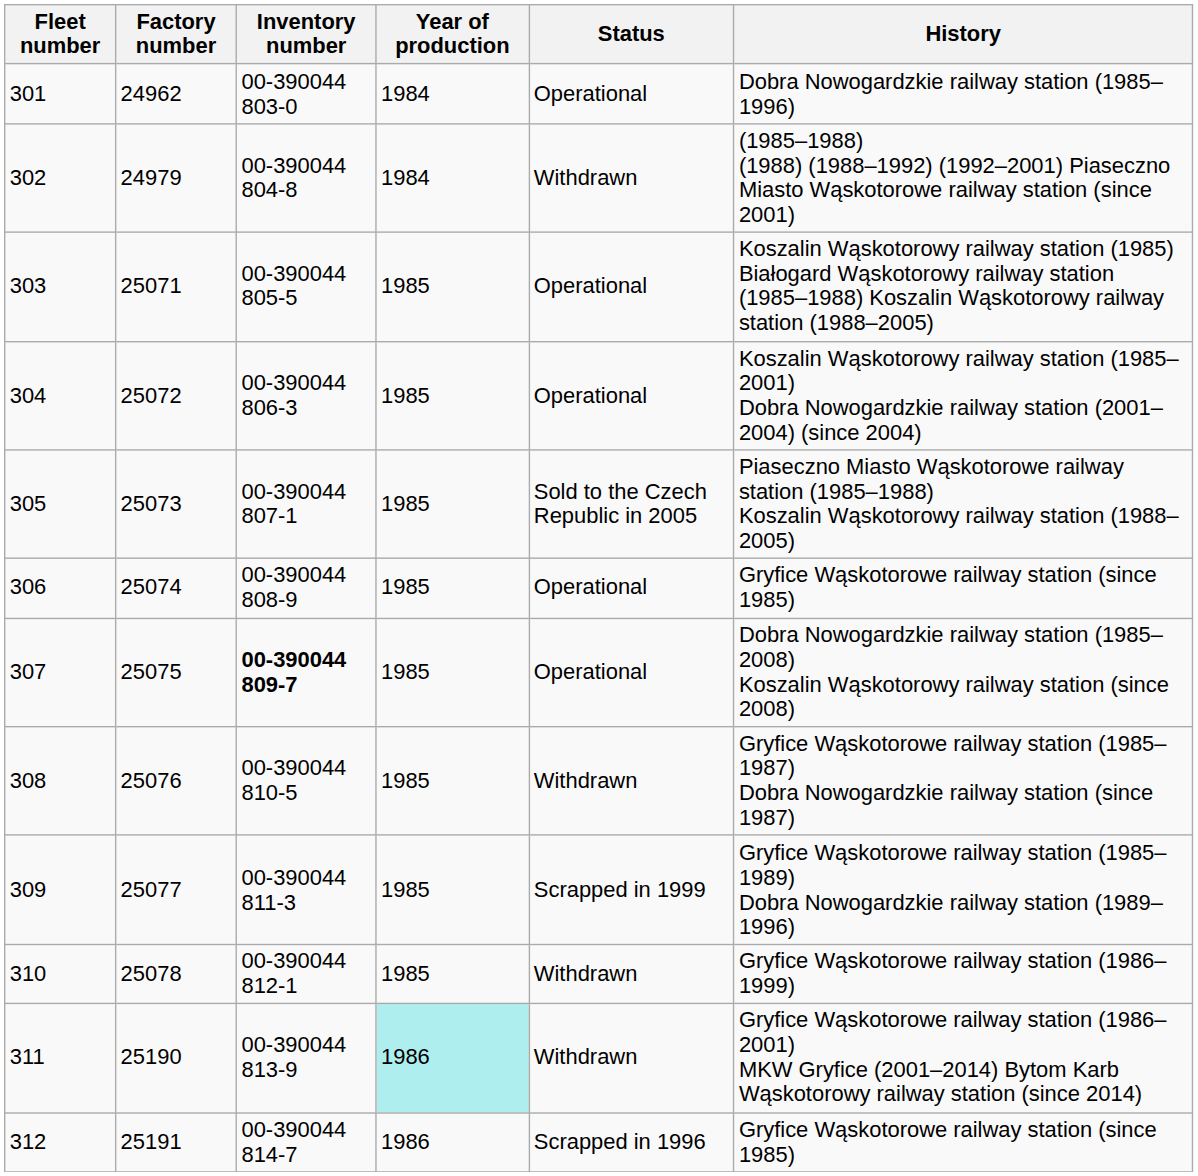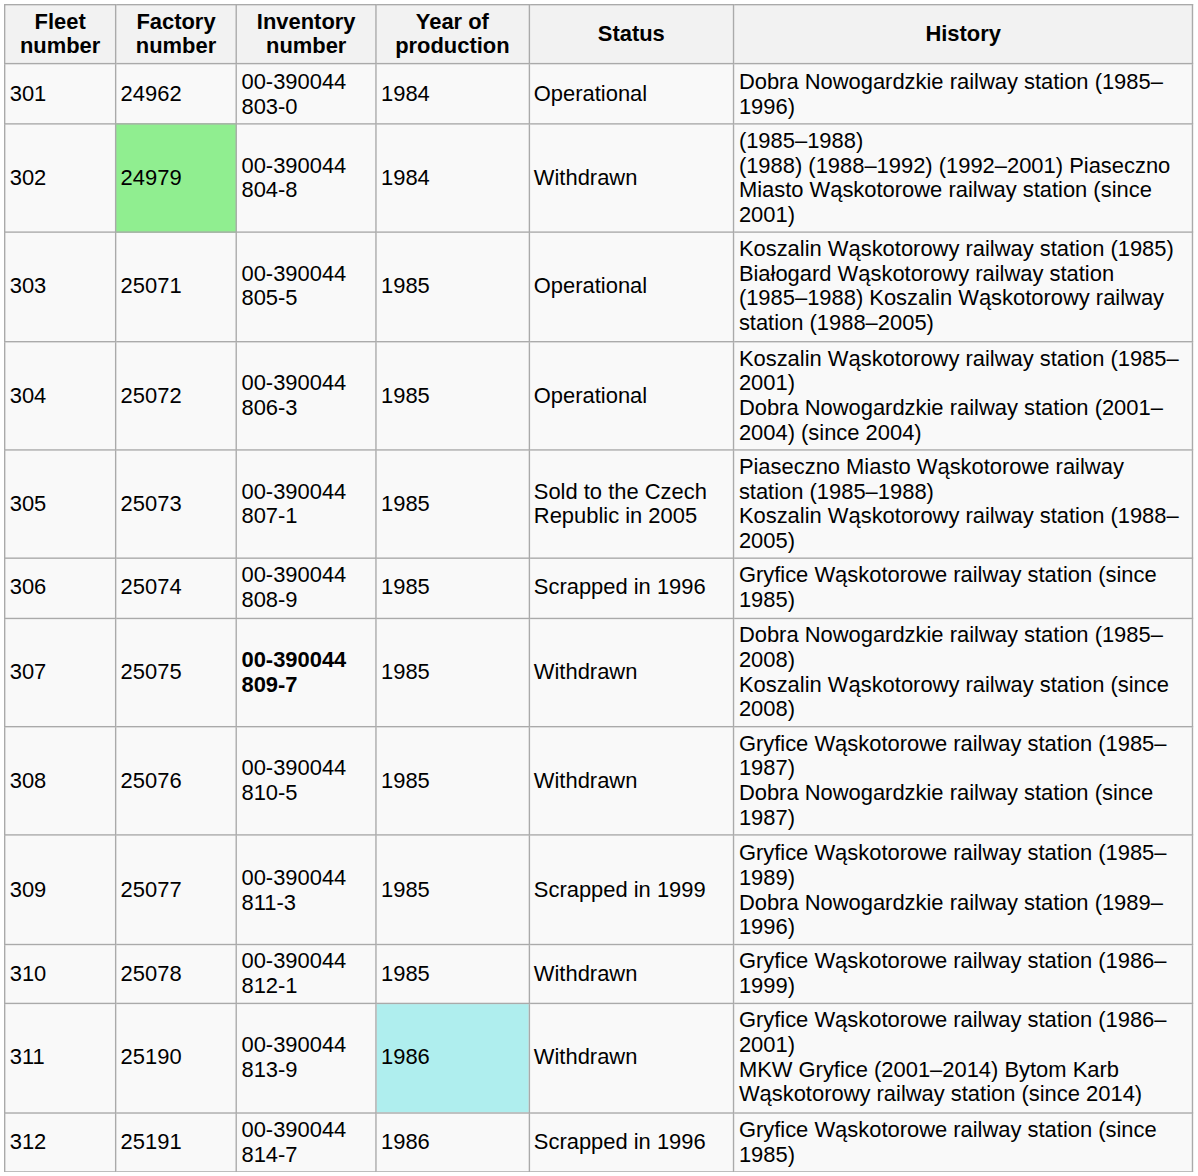(151, 177) no background -> (151, 177) lightgreen background
(590, 588) Operational -> (620, 588) Scrapped in 1996
(590, 672) Operational -> (586, 672) Withdrawn
